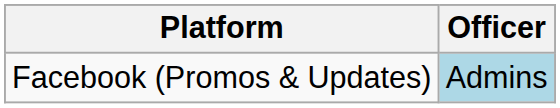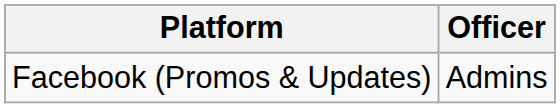(497, 77) lightblue background -> (497, 77) no background
